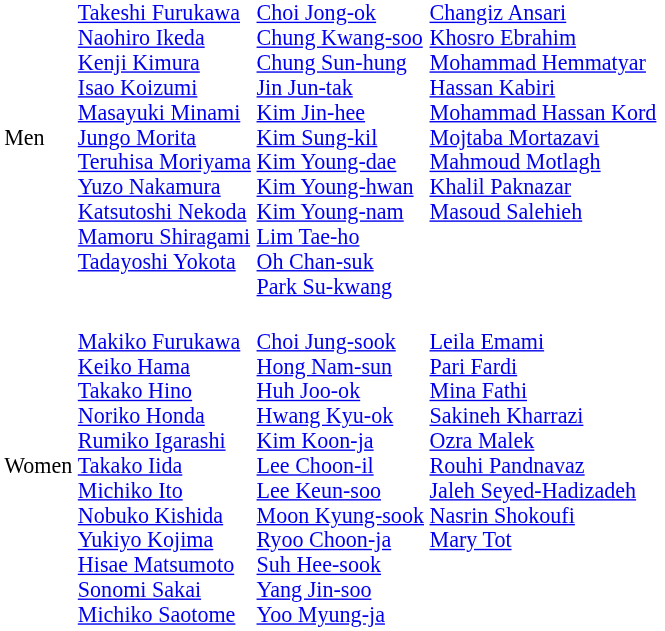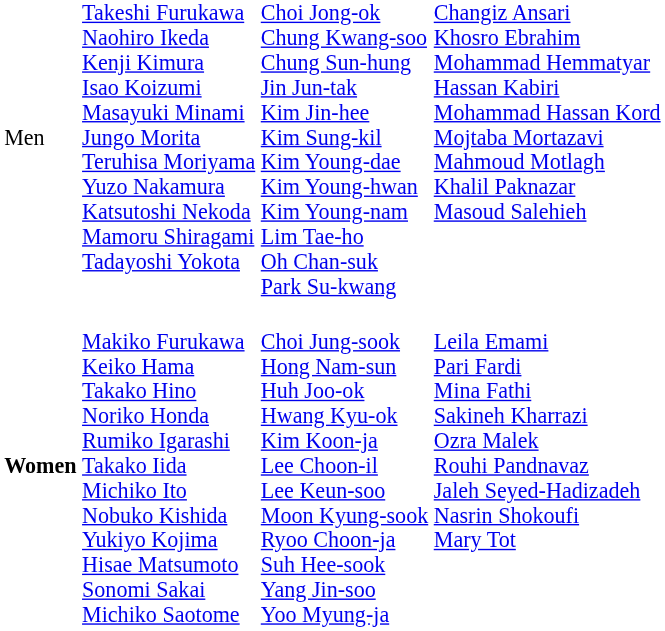(38, 465) normal -> (40, 465) bold
